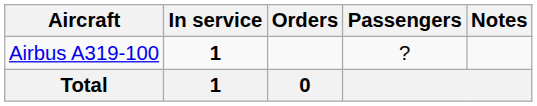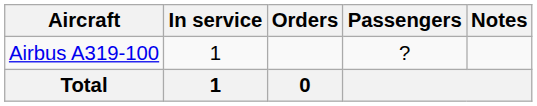(215, 52) bold -> (215, 52) normal
